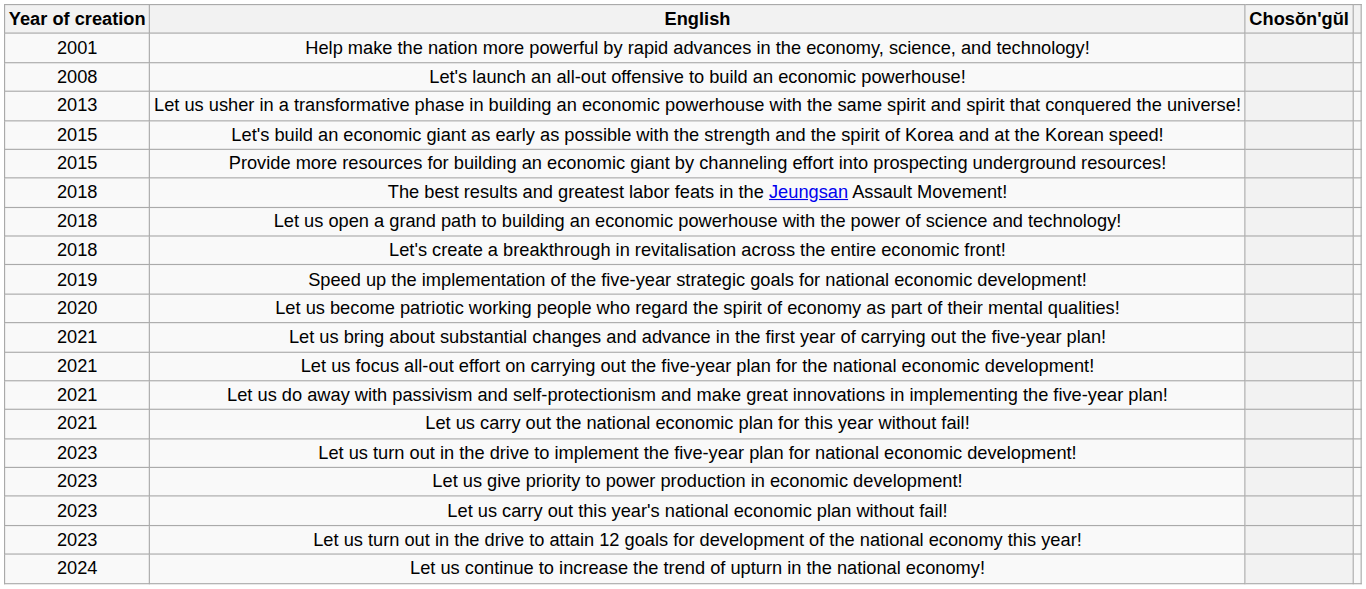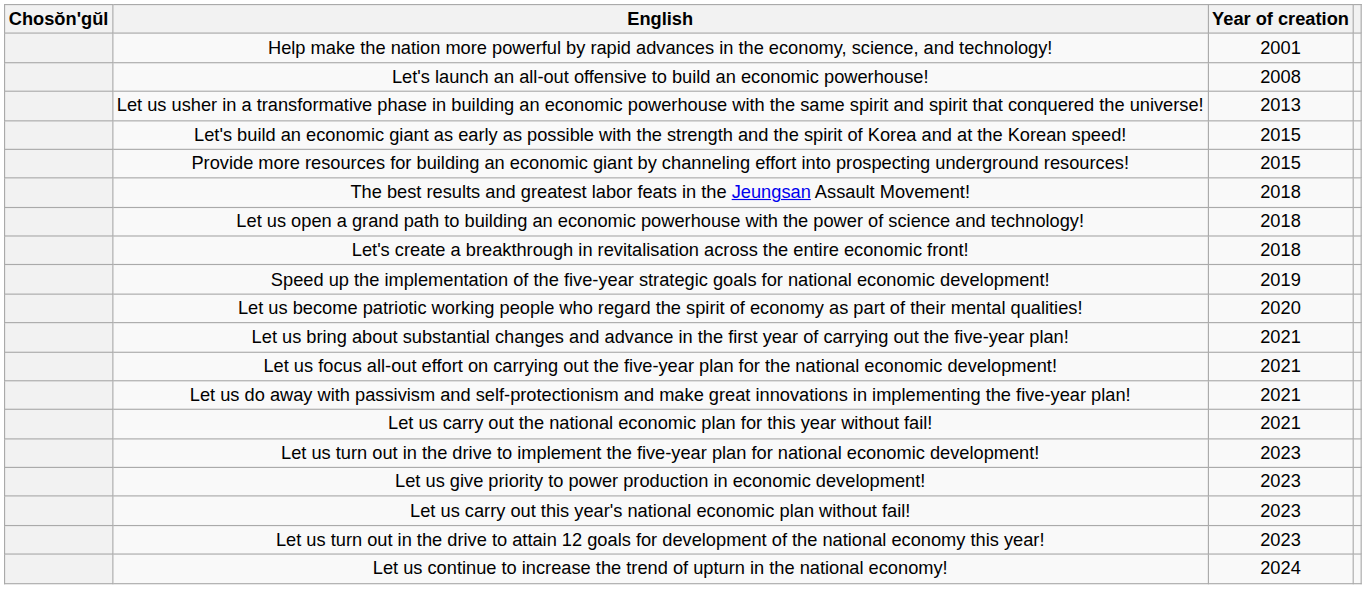columns swapped: (1299, 18) <-> (77, 18)
